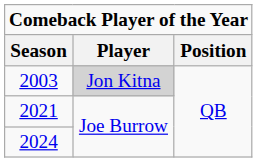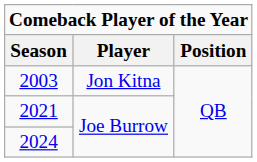(123, 80) lightgrey background -> (123, 80) no background
